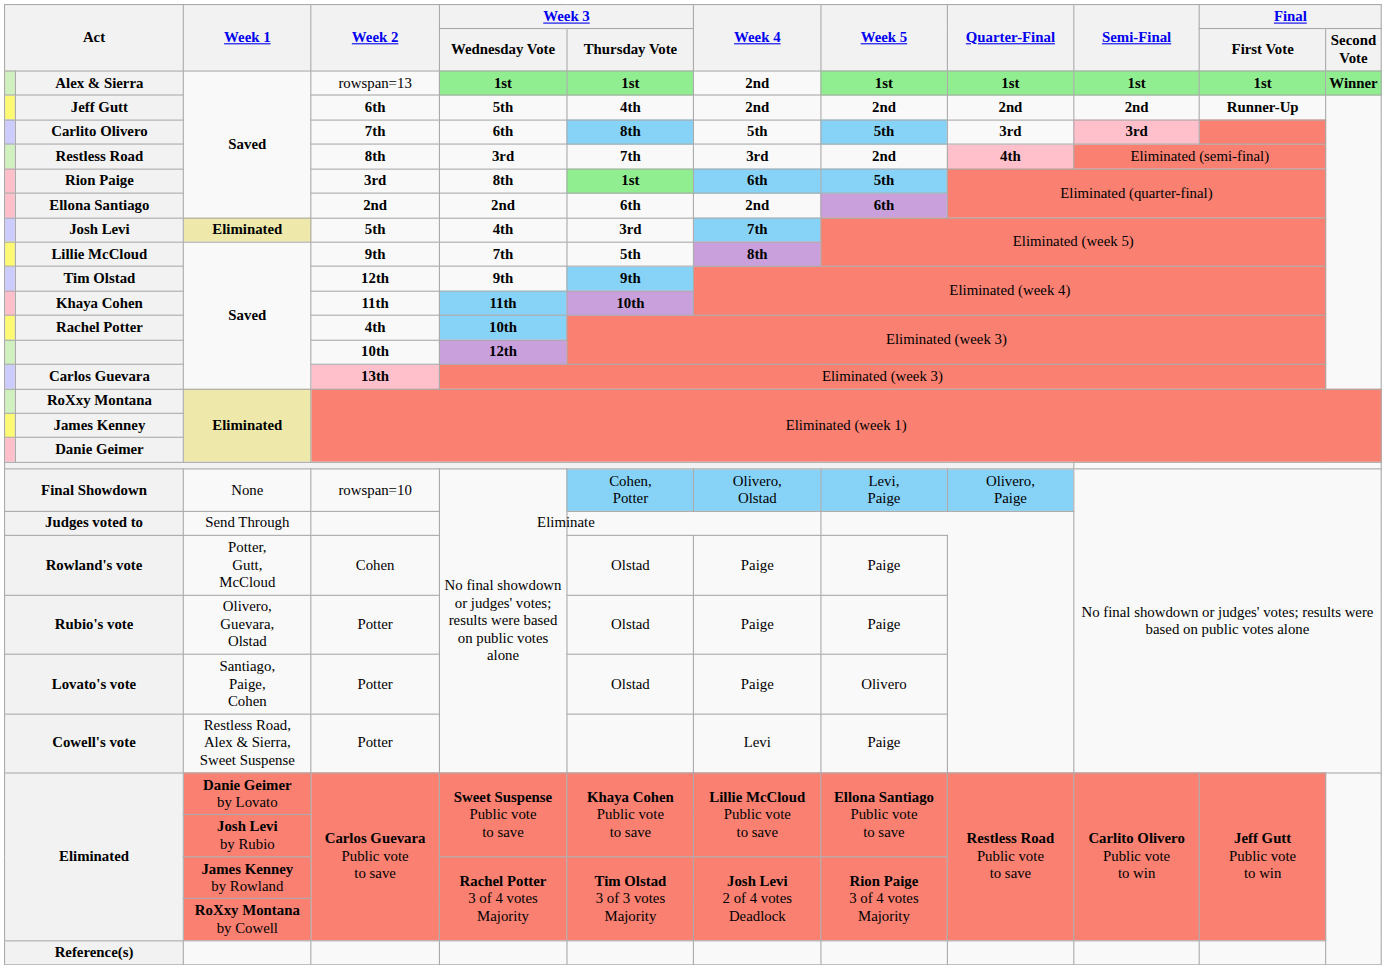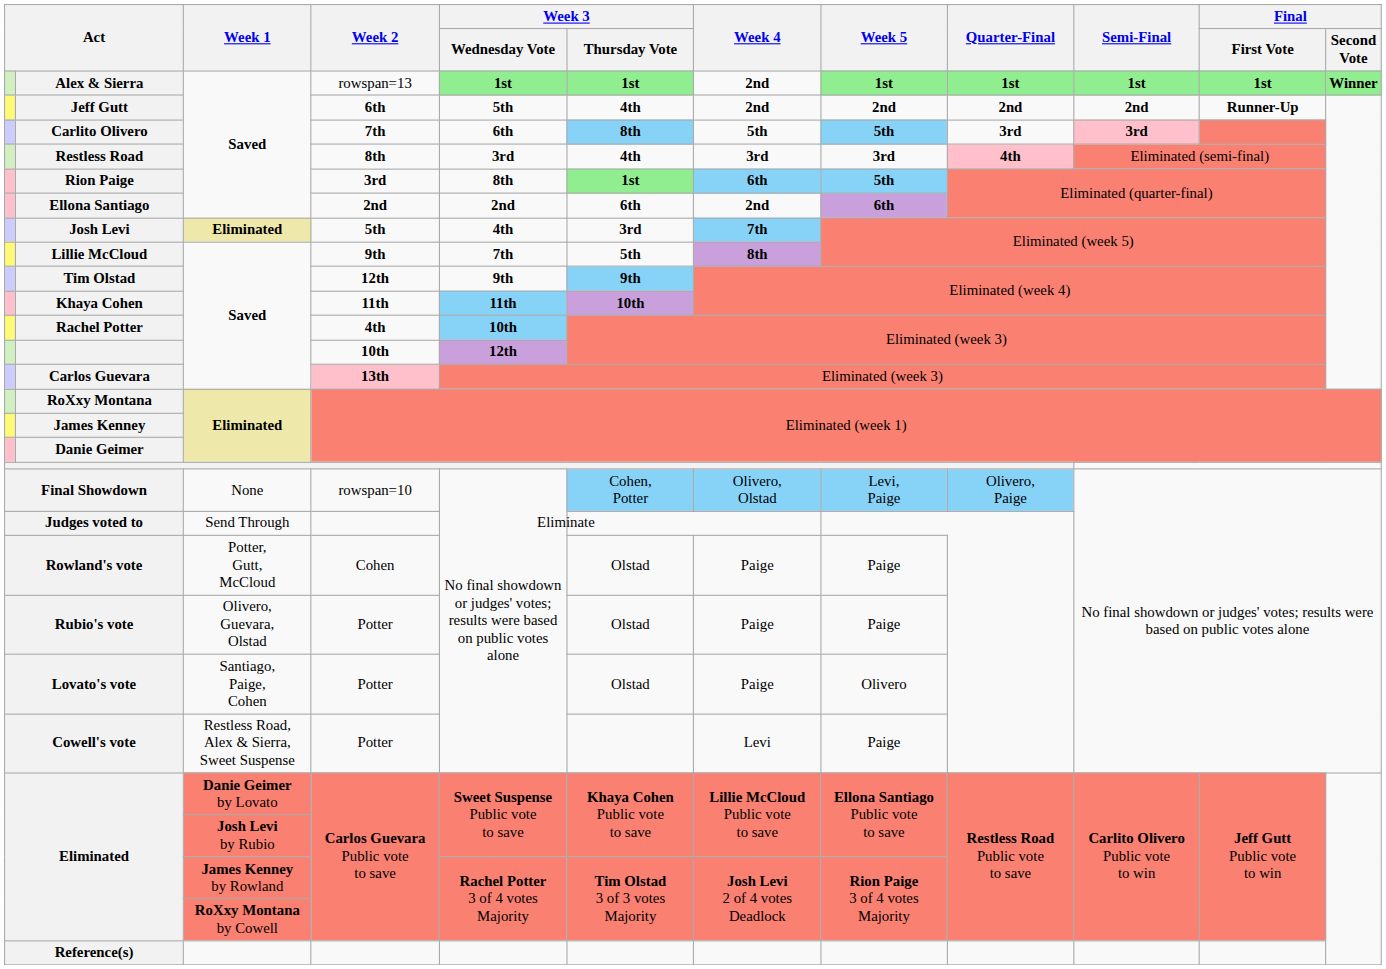(630, 156) 7th -> (630, 156) 4th
(884, 156) 2nd -> (884, 156) 3rd
